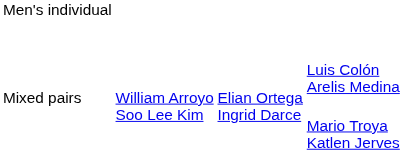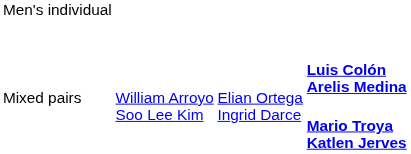(353, 78) normal -> (357, 78) bold
(353, 134) normal -> (357, 134) bold
